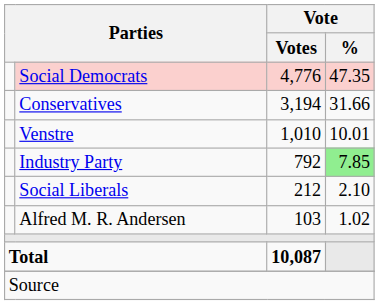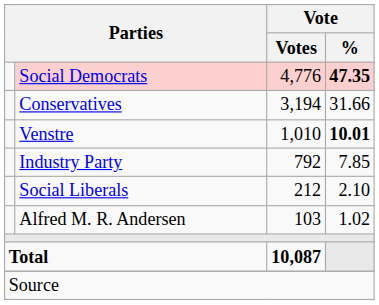(350, 76) normal -> (350, 76) bold
(350, 133) normal -> (350, 133) bold
(354, 162) lightgreen background -> (354, 162) no background
